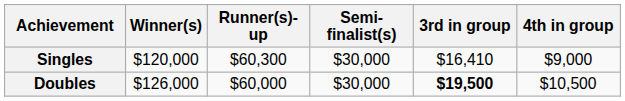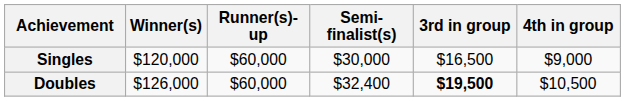(258, 60) $60,300 -> (258, 60) $60,000
(465, 60) $16,410 -> (465, 60) $16,500
(362, 84) $30,000 -> (362, 84) $32,400
